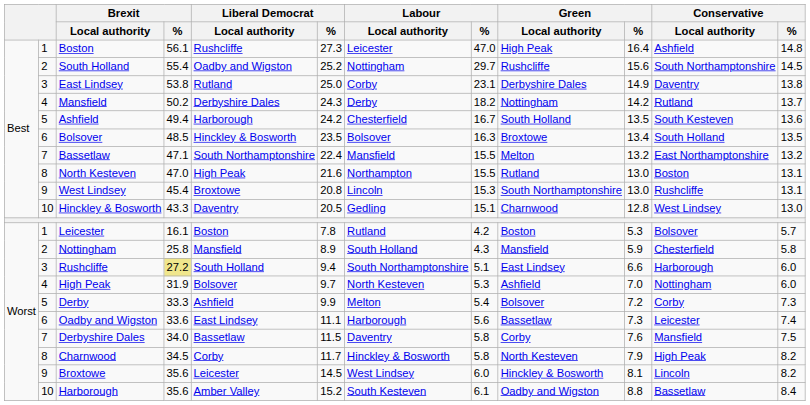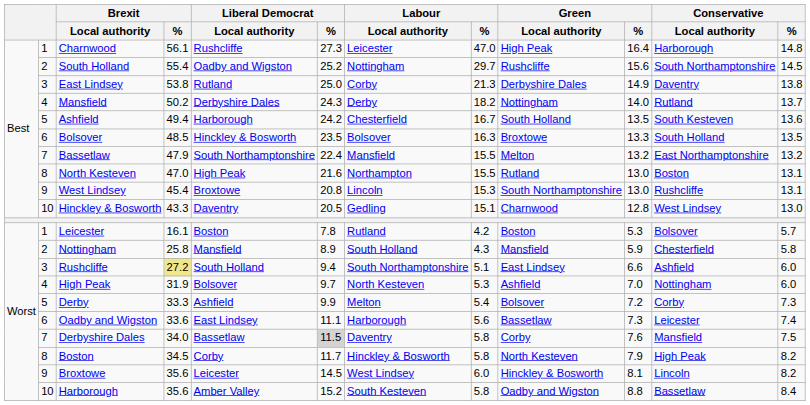(76, 48) Boston -> (87, 48) Charnwood
(674, 48) Ashfield -> (684, 48) Harborough
(485, 84) 23.1 -> (485, 84) 21.3
(638, 102) 14.2 -> (638, 102) 14.0
(638, 137) 13.4 -> (638, 137) 13.3
(178, 155) 47.1 -> (178, 155) 47.9
(684, 267) Harborough -> (674, 267) Ashfield
(331, 338) no background -> (331, 338) lightgrey background
(87, 356) Charnwood -> (76, 356) Boston
(481, 391) 6.1 -> (481, 391) 5.8
